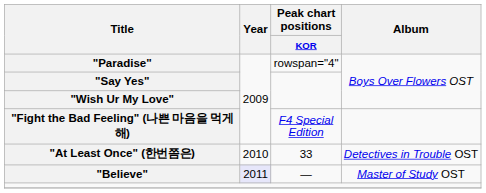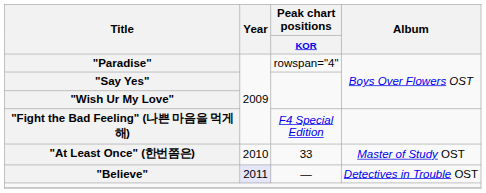(411, 154) Detectives in Trouble OST -> (411, 154) Master of Study OST
(411, 173) Master of Study OST -> (411, 173) Detectives in Trouble OST
